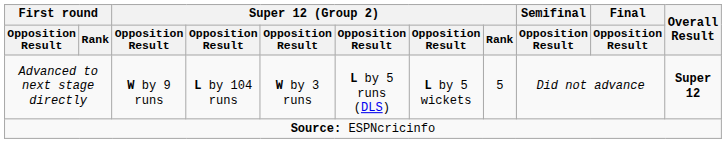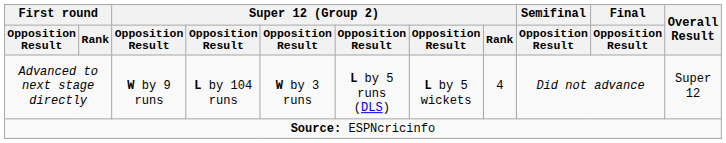(500, 87) 5 -> (500, 87) 4
(693, 87) bold -> (693, 87) normal
